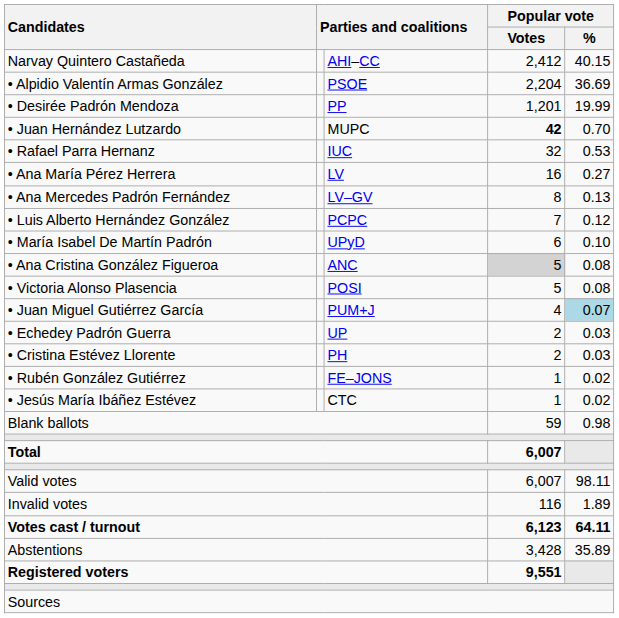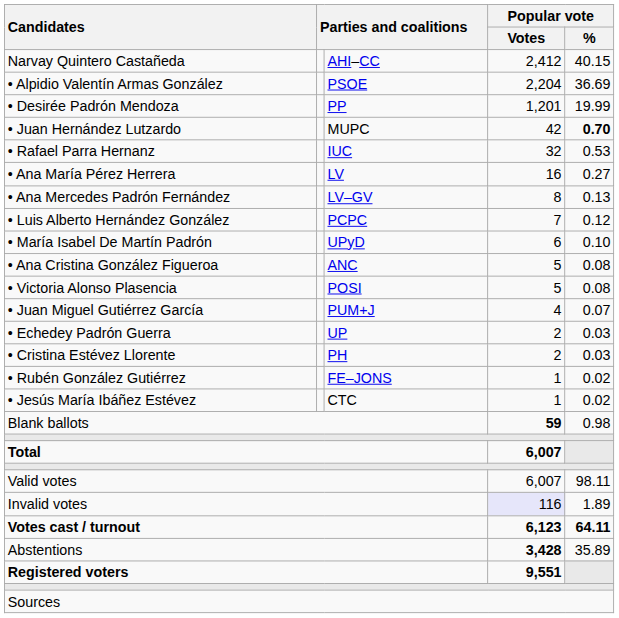(554, 129) bold -> (554, 129) normal
(597, 129) normal -> (597, 129) bold
(558, 265) lightgrey background -> (558, 265) no background
(597, 310) lightblue background -> (597, 310) no background
(554, 423) normal -> (554, 423) bold
(550, 504) no background -> (550, 504) lavender background
(544, 549) normal -> (544, 549) bold
